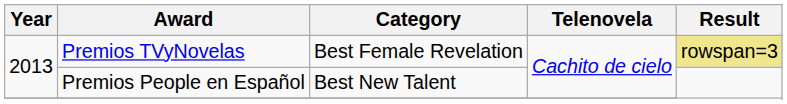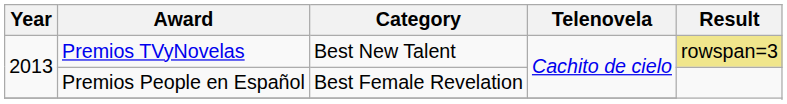(418, 51) Best Female Revelation -> (385, 51) Best New Talent
(385, 82) Best New Talent -> (418, 82) Best Female Revelation
